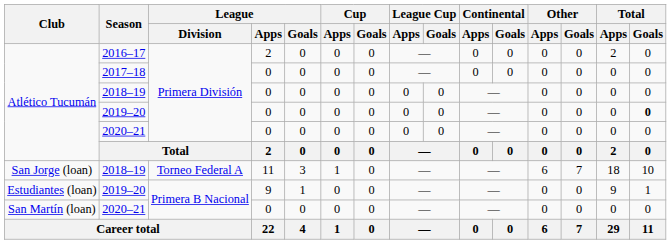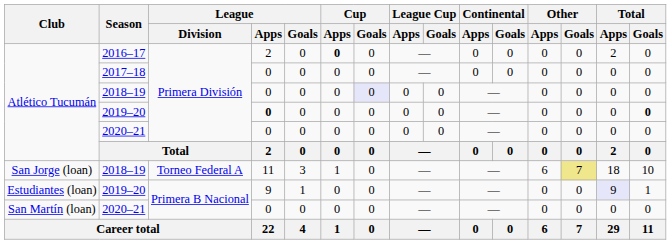(337, 53) normal -> (337, 53) bold
(372, 92) no background -> (372, 92) lavender background
(268, 111) normal -> (268, 111) bold
(579, 170) no background -> (579, 170) khaki background
(613, 190) no background -> (613, 190) lavender background
